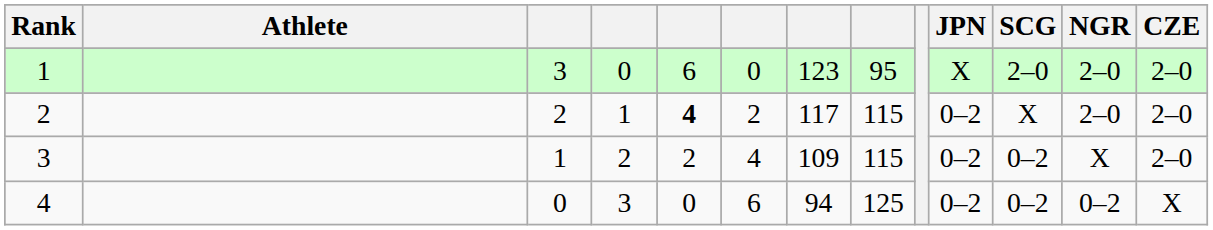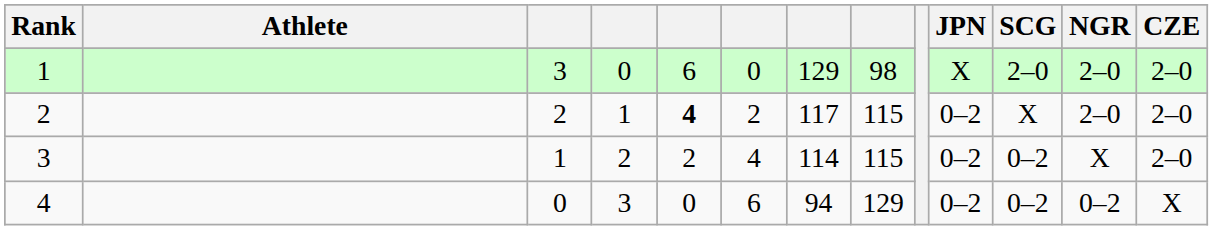(818, 70) 123 -> (818, 70) 129
(883, 70) 95 -> (883, 70) 98
(818, 158) 109 -> (818, 158) 114
(883, 202) 125 -> (883, 202) 129
